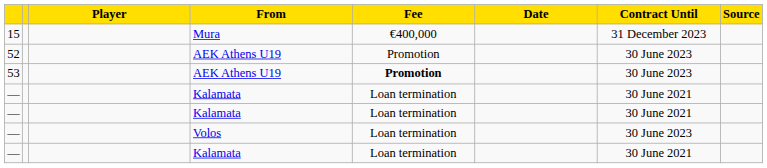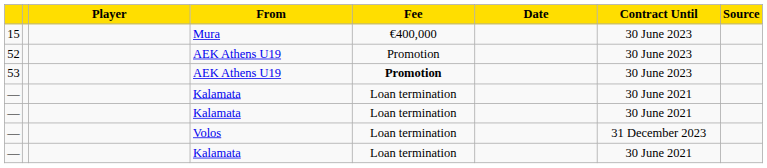(659, 34) 31 December 2023 -> (659, 34) 30 June 2023
(659, 133) 30 June 2023 -> (659, 133) 31 December 2023
